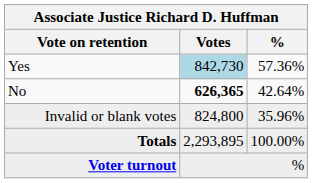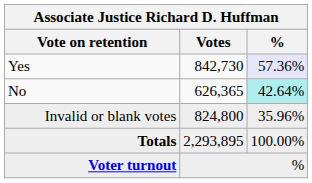(219, 66) lightblue background -> (219, 66) no background
(281, 66) no background -> (281, 66) lavender background
(219, 91) bold -> (219, 91) normal
(281, 91) no background -> (281, 91) paleturquoise background
